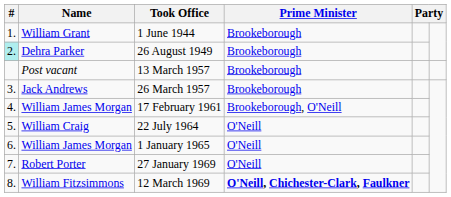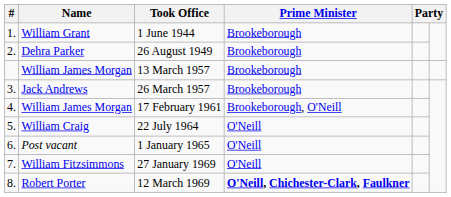(12, 51) paleturquoise background -> (12, 51) no background
(49, 70) Post vacant -> (77, 70) William James Morgan
(77, 145) William James Morgan -> (49, 145) Post vacant
(53, 164) Robert Porter -> (73, 164) William Fitzsimmons
(73, 182) William Fitzsimmons -> (53, 182) Robert Porter
